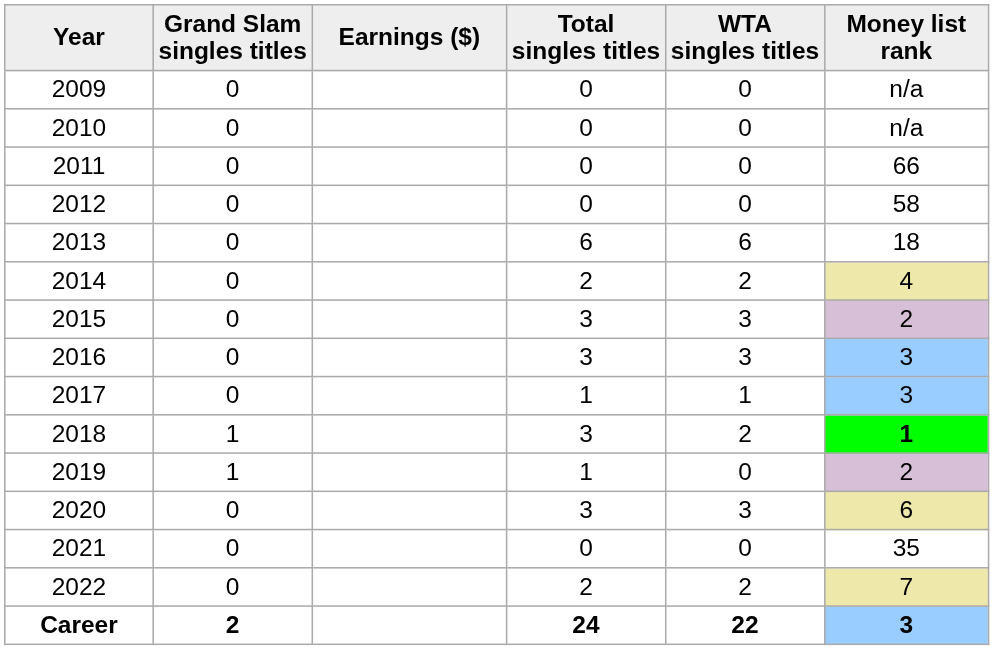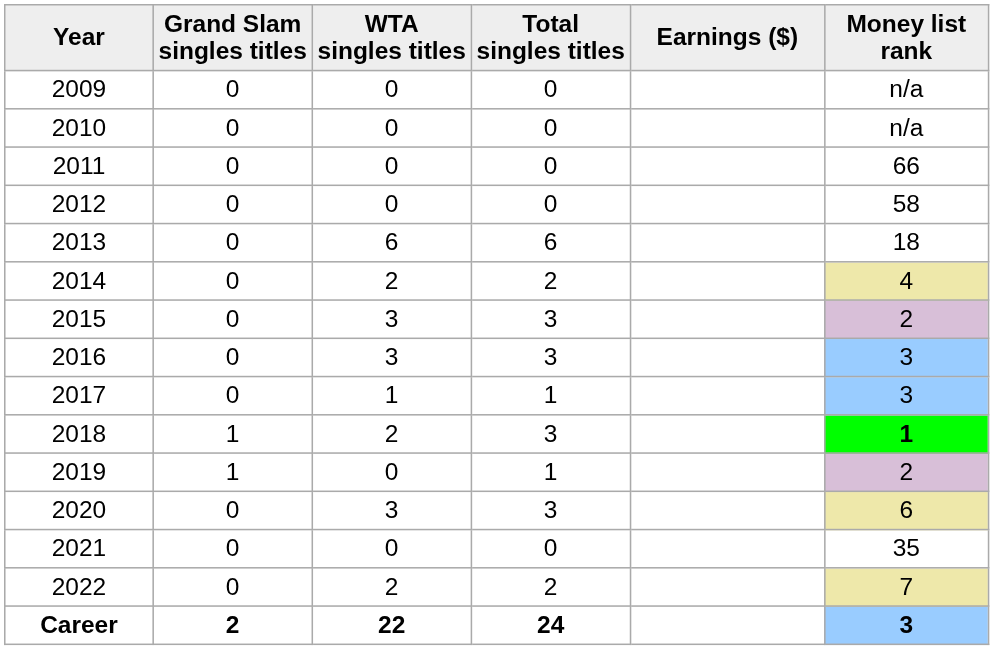columns swapped: (745, 37) <-> (409, 37)
